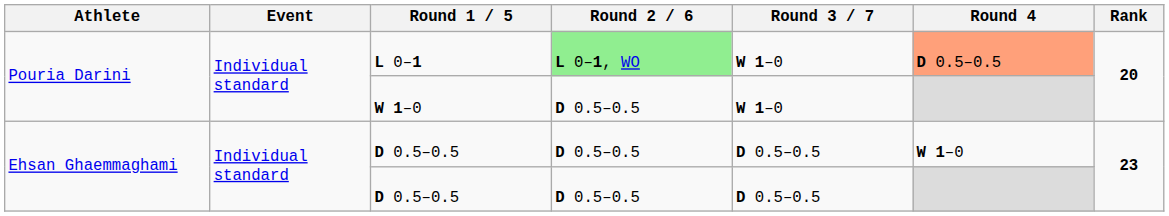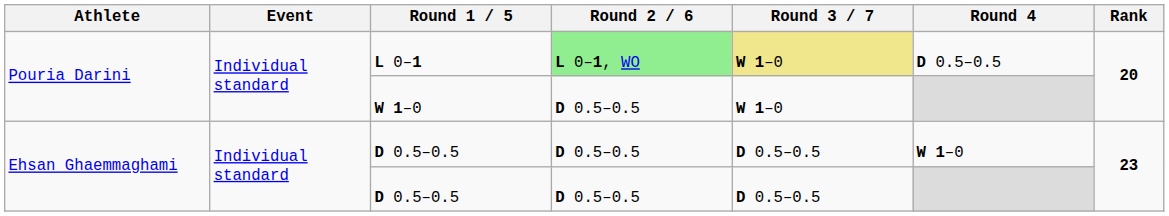(759, 63) no background -> (759, 63) khaki background
(959, 63) lightsalmon background -> (959, 63) no background
